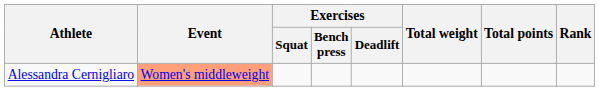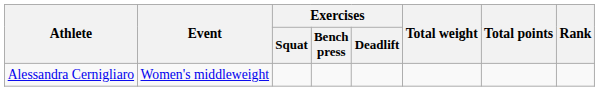(205, 75) lightsalmon background -> (205, 75) no background
